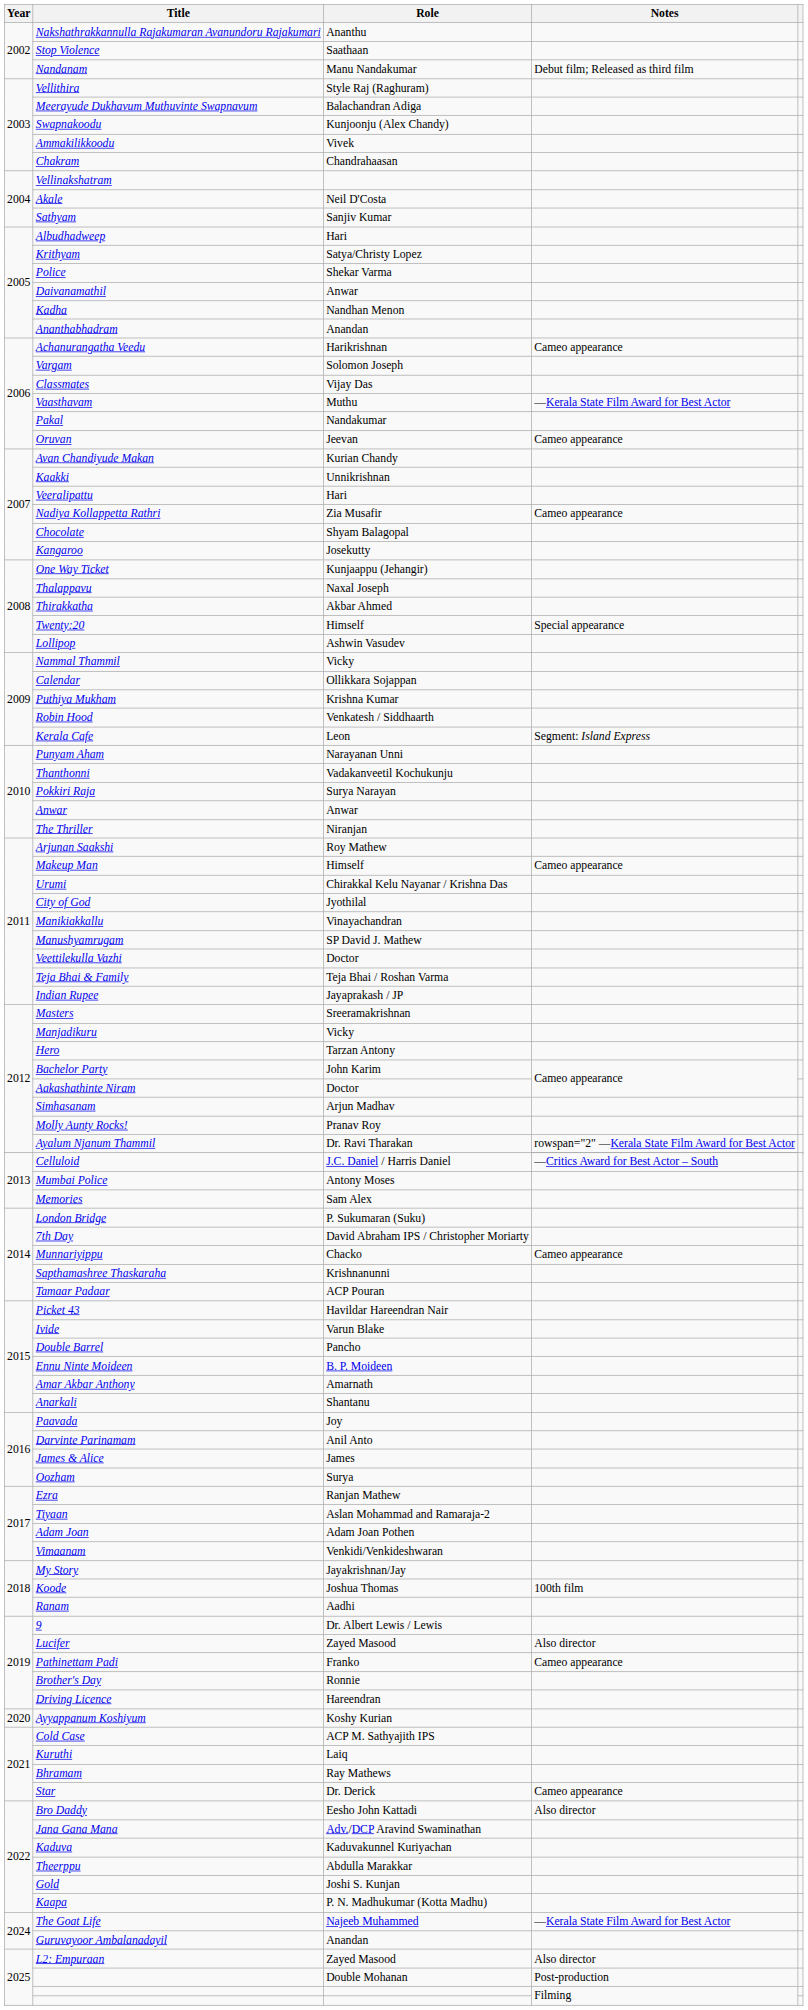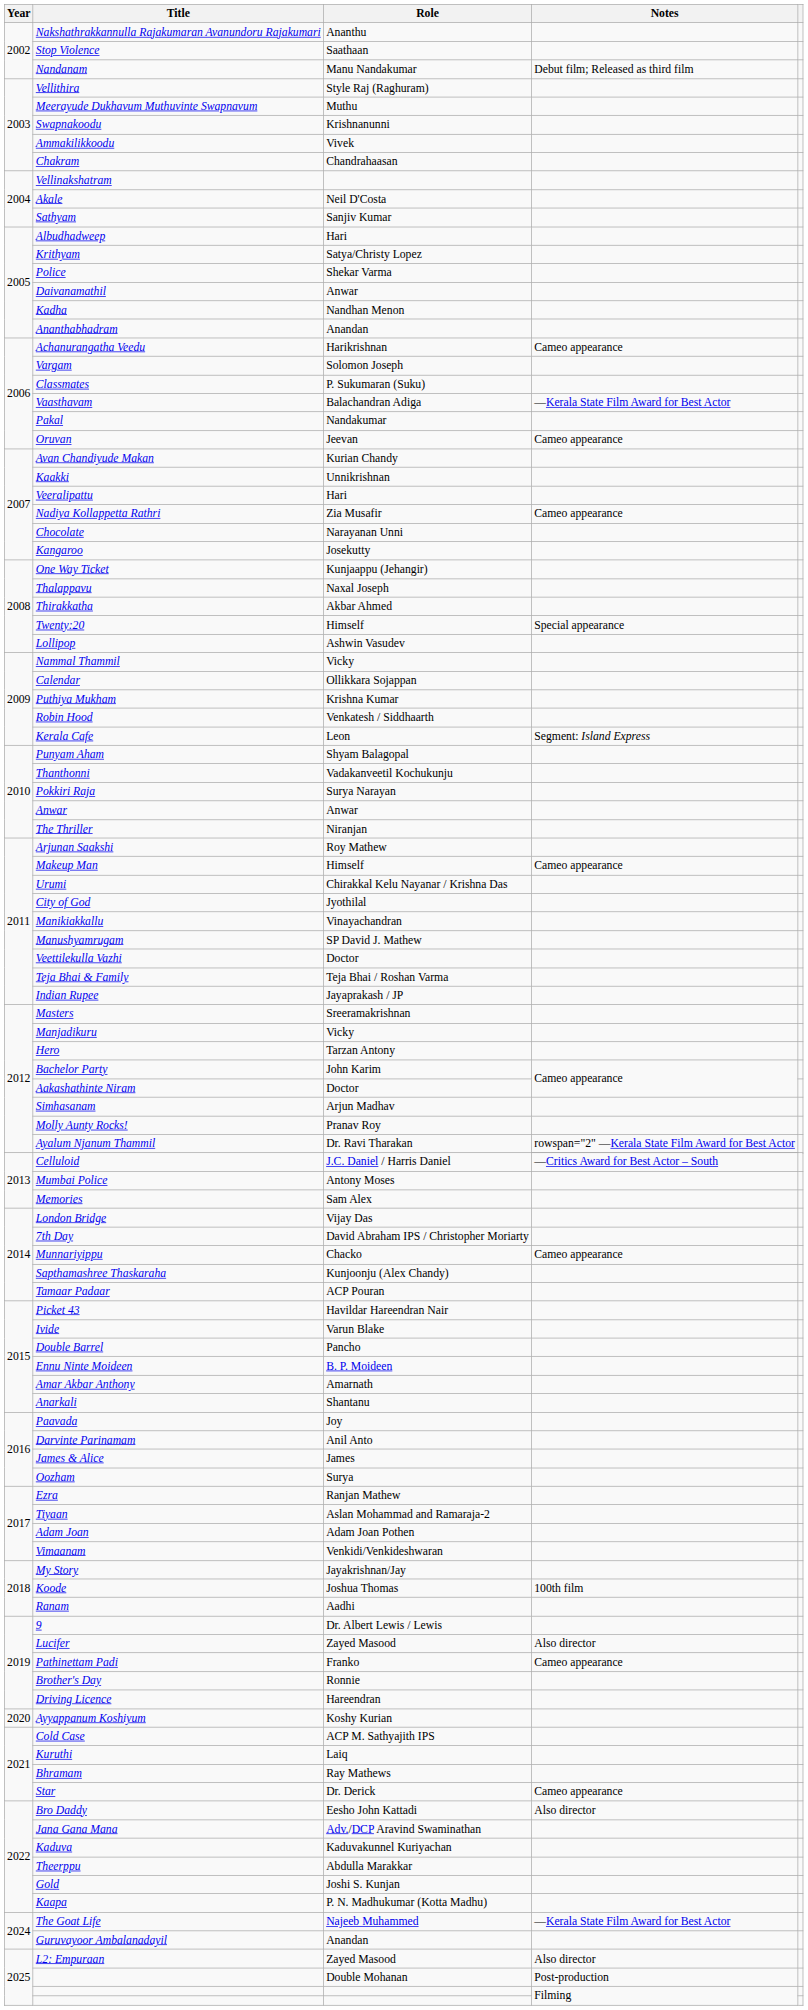(374, 106) Balachandran Adiga -> (342, 106) Muthu
(387, 124) Kunjoonju (Alex Chandy) -> (358, 124) Krishnanunni
(349, 384) Vijay Das -> (376, 384) P. Sukumaran (Suku)
(342, 402) Muthu -> (374, 402) Balachandran Adiga
(367, 532) Shyam Balagopal -> (365, 532) Narayanan Unni
(365, 754) Narayanan Unni -> (367, 754) Shyam Balagopal
(376, 1217) P. Sukumaran (Suku) -> (349, 1217) Vijay Das
(358, 1273) Krishnanunni -> (387, 1273) Kunjoonju (Alex Chandy)
